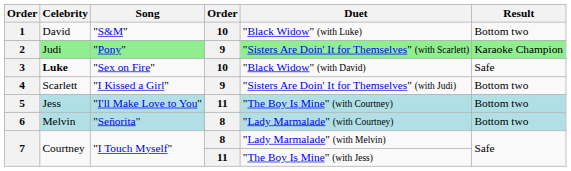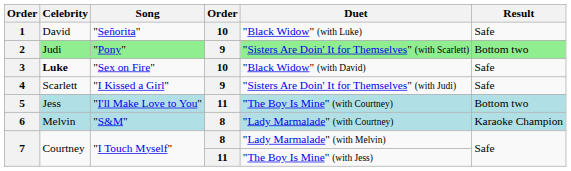(110, 31) "S&M" -> (117, 31) "Señorita"
(501, 31) Bottom two -> (485, 31) Safe
(519, 49) Karaoke Champion -> (501, 49) Bottom two
(501, 85) Bottom two -> (485, 85) Safe
(117, 121) "Señorita" -> (110, 121) "S&M"
(501, 121) Bottom two -> (519, 121) Karaoke Champion
